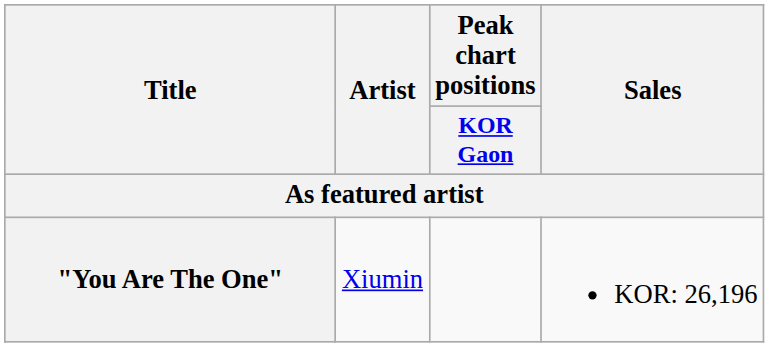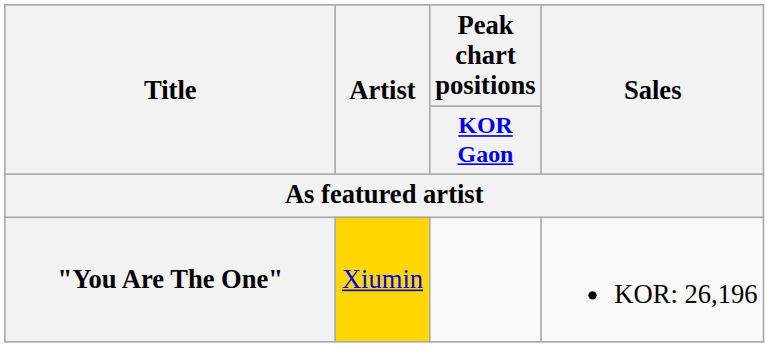(382, 278) no background -> (382, 278) gold background
